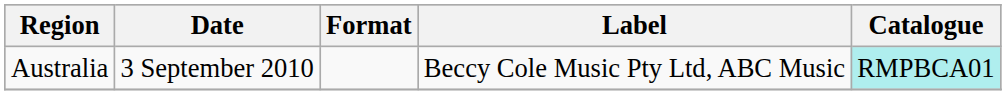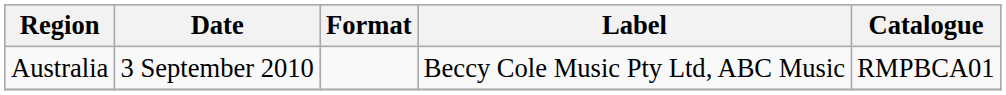(926, 67) paleturquoise background -> (926, 67) no background
